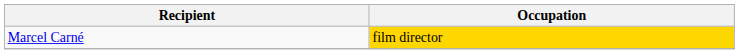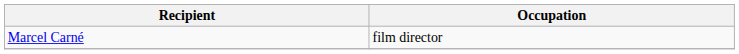(407, 37) gold background -> (407, 37) no background
